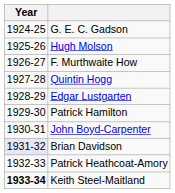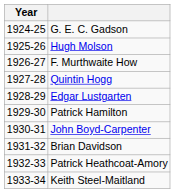(26, 146) lavender background -> (26, 146) no background
(26, 180) bold -> (26, 180) normal
